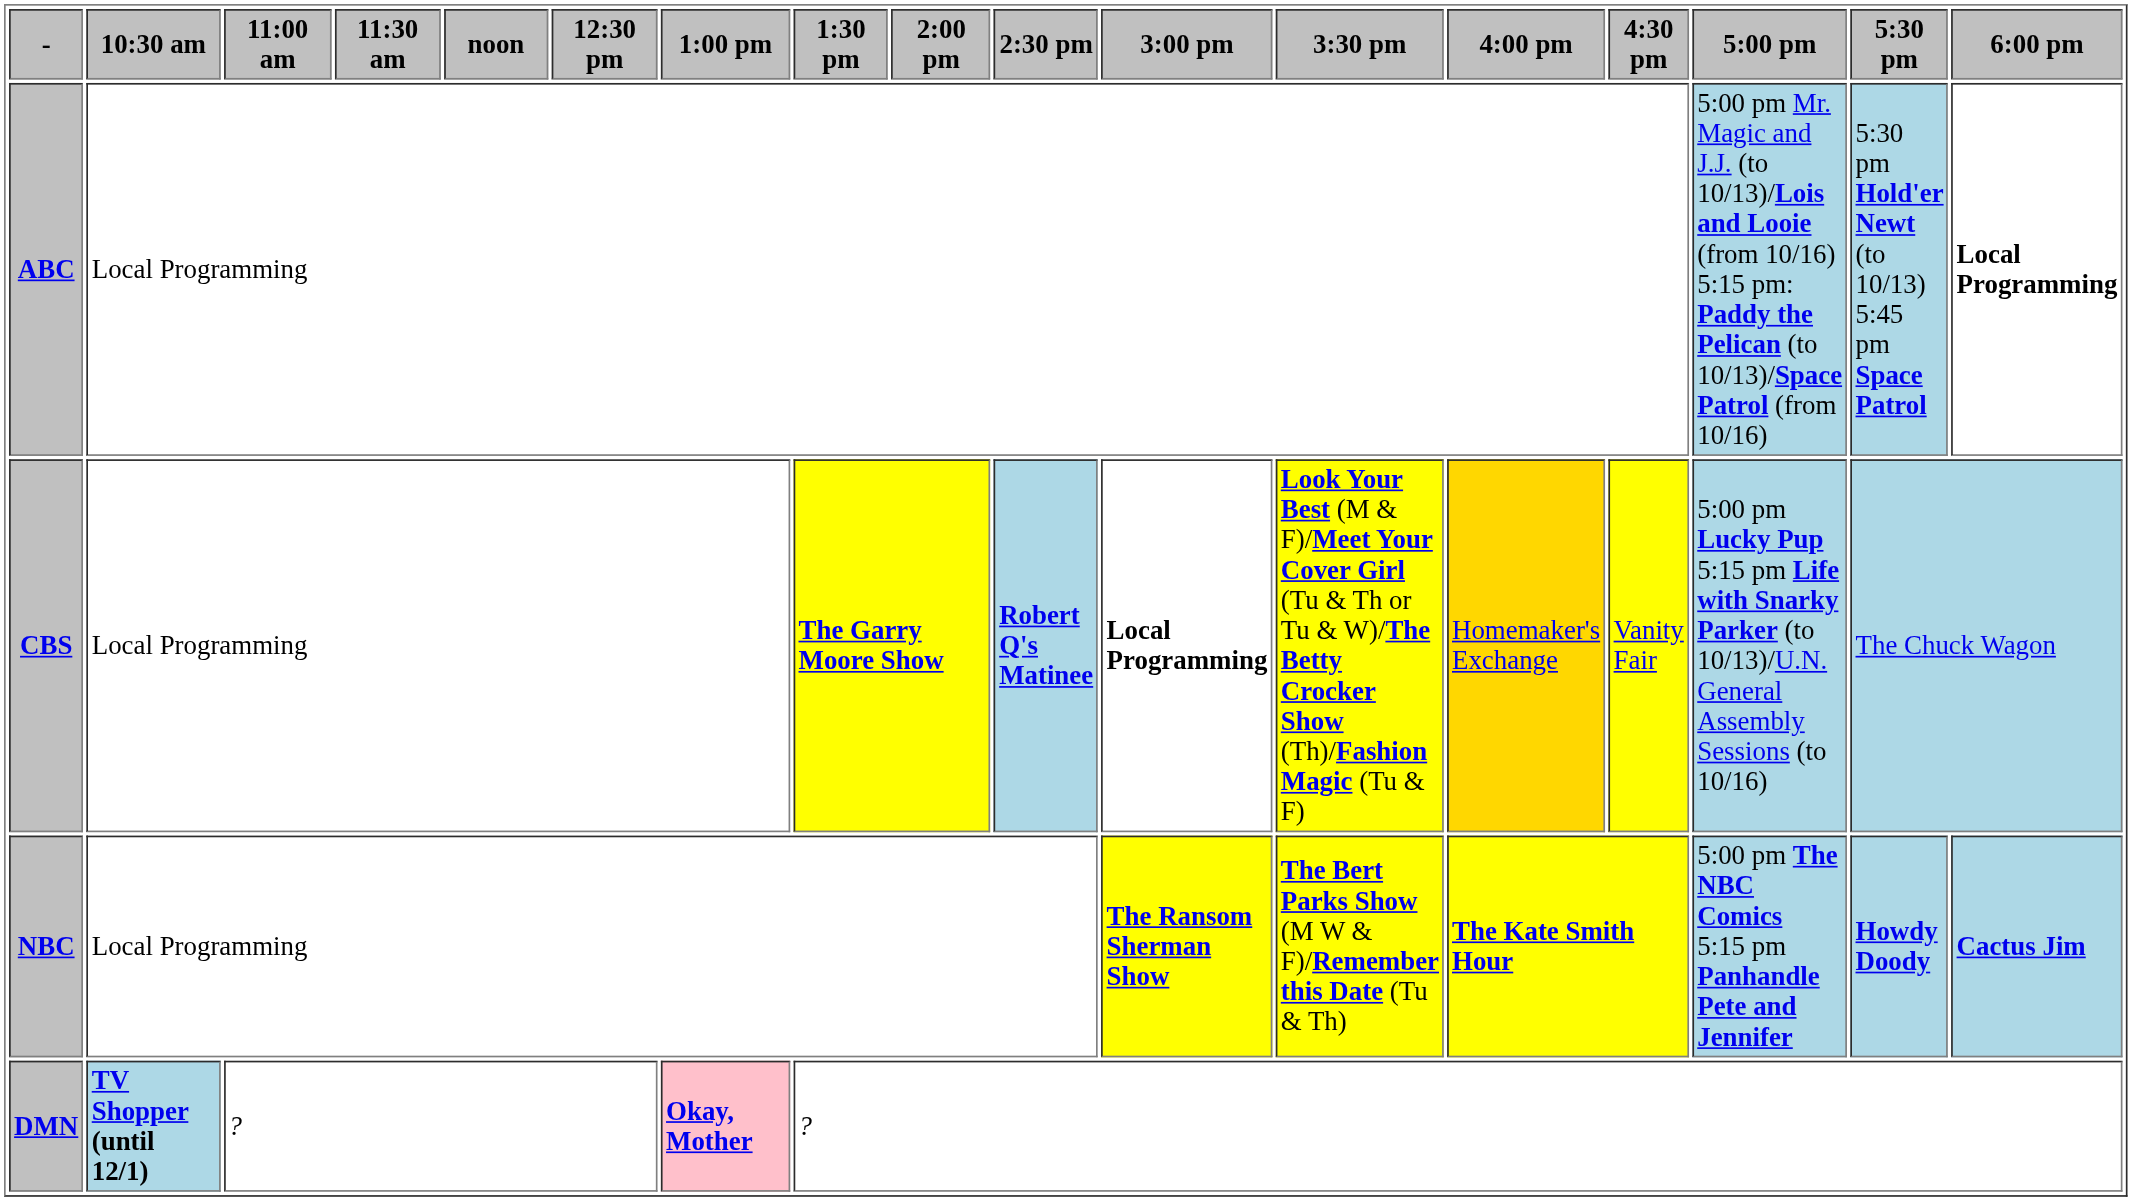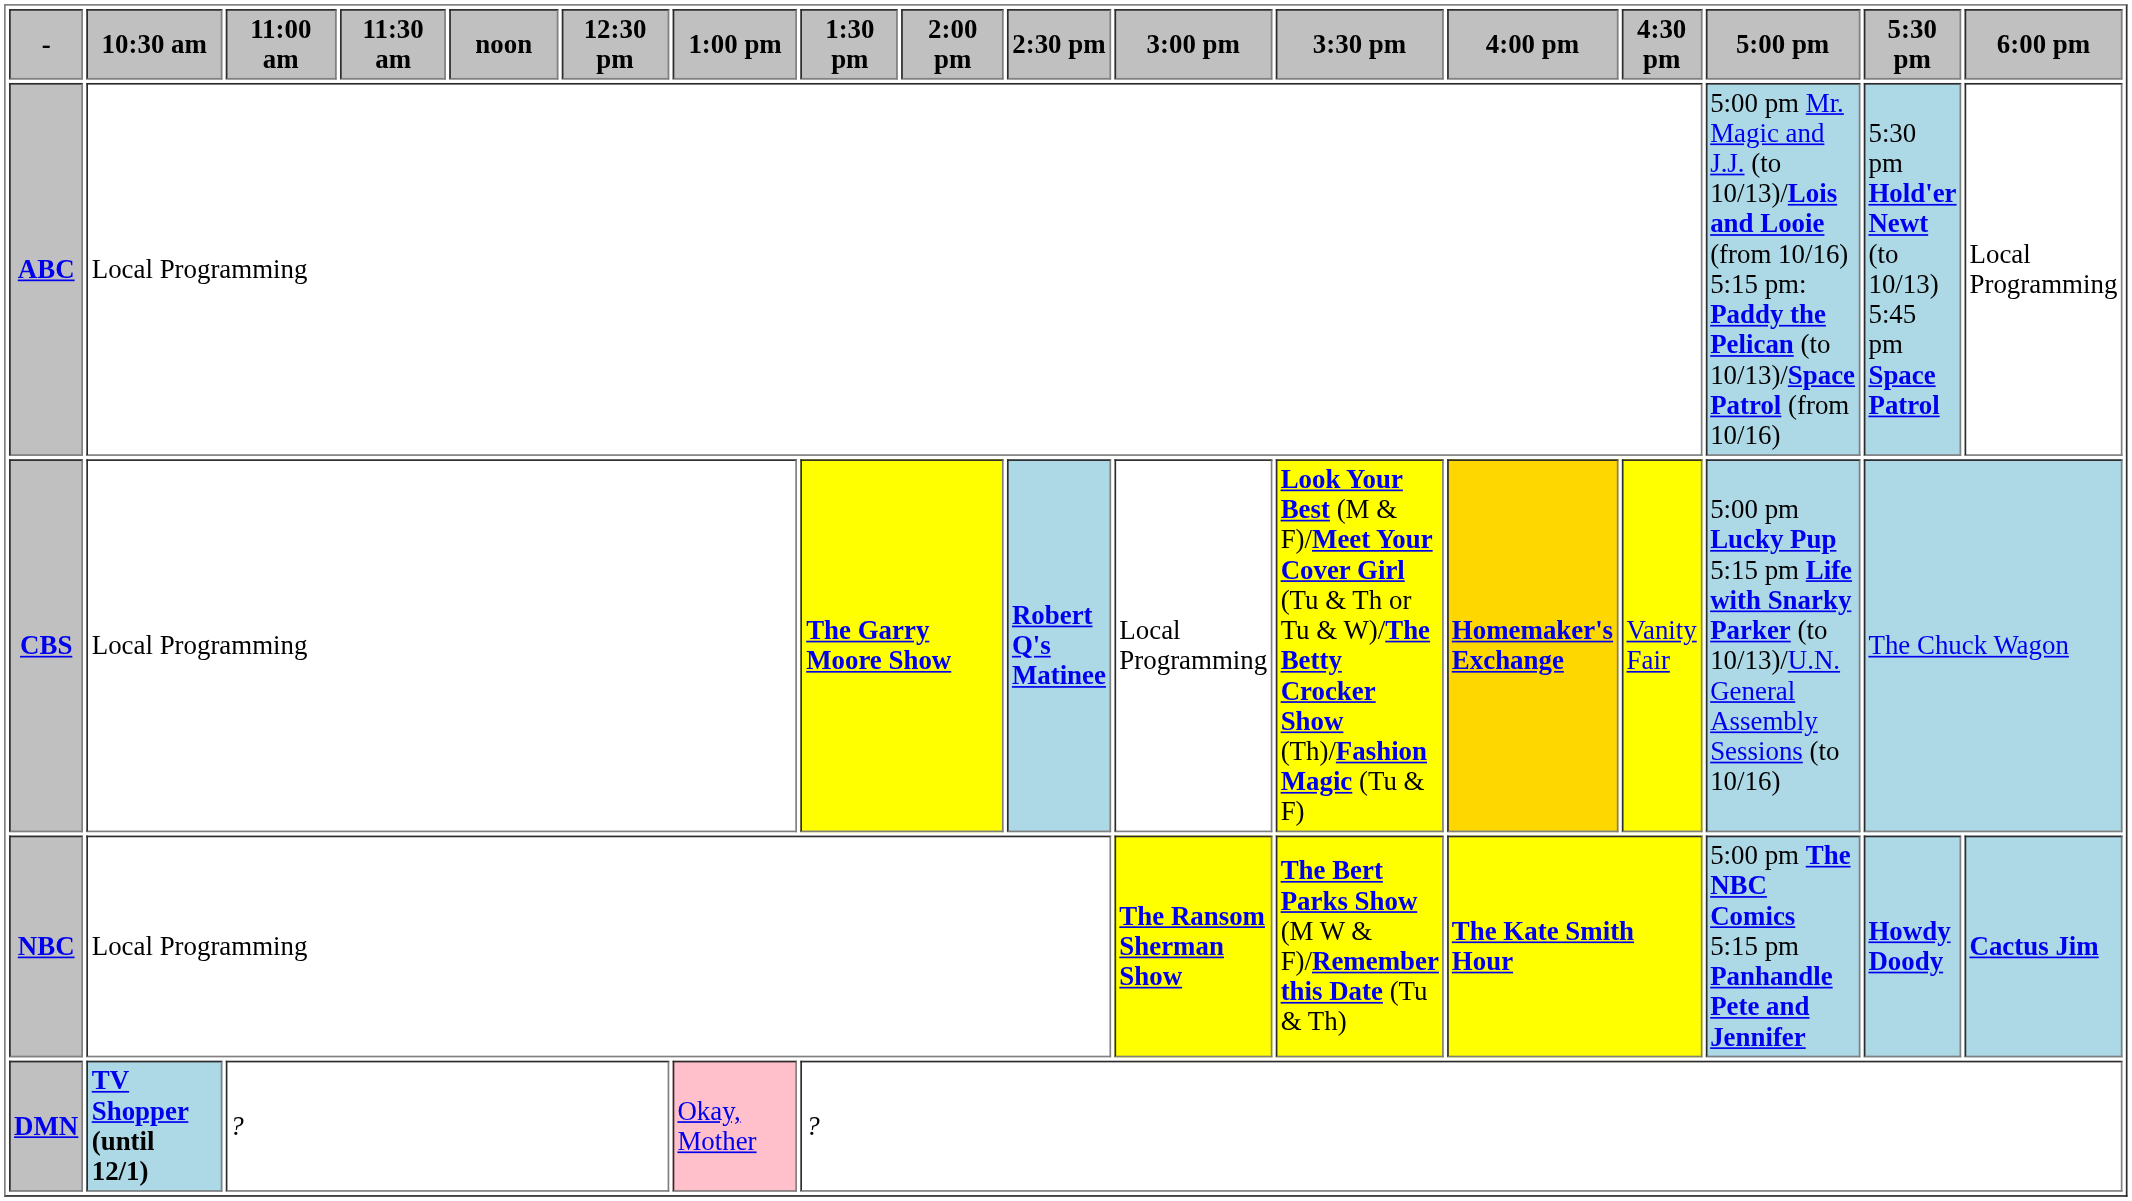(2037, 269) bold -> (2043, 269) normal
(1187, 645) bold -> (1193, 645) normal
(1526, 645) normal -> (1532, 645) bold
(709, 1125) bold -> (717, 1125) normal
